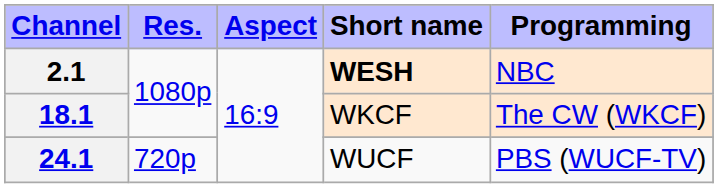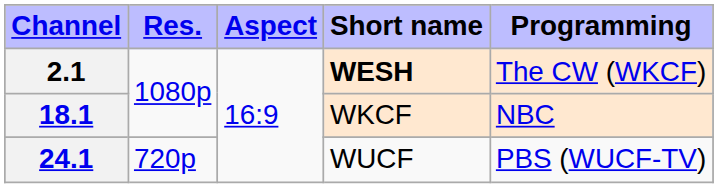(525, 70) NBC -> (601, 70) The CW (WKCF)
(601, 114) The CW (WKCF) -> (525, 114) NBC
